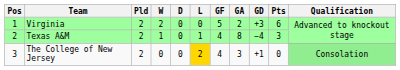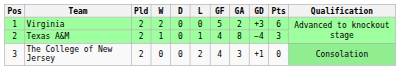(200, 54) gold background -> (200, 54) no background
